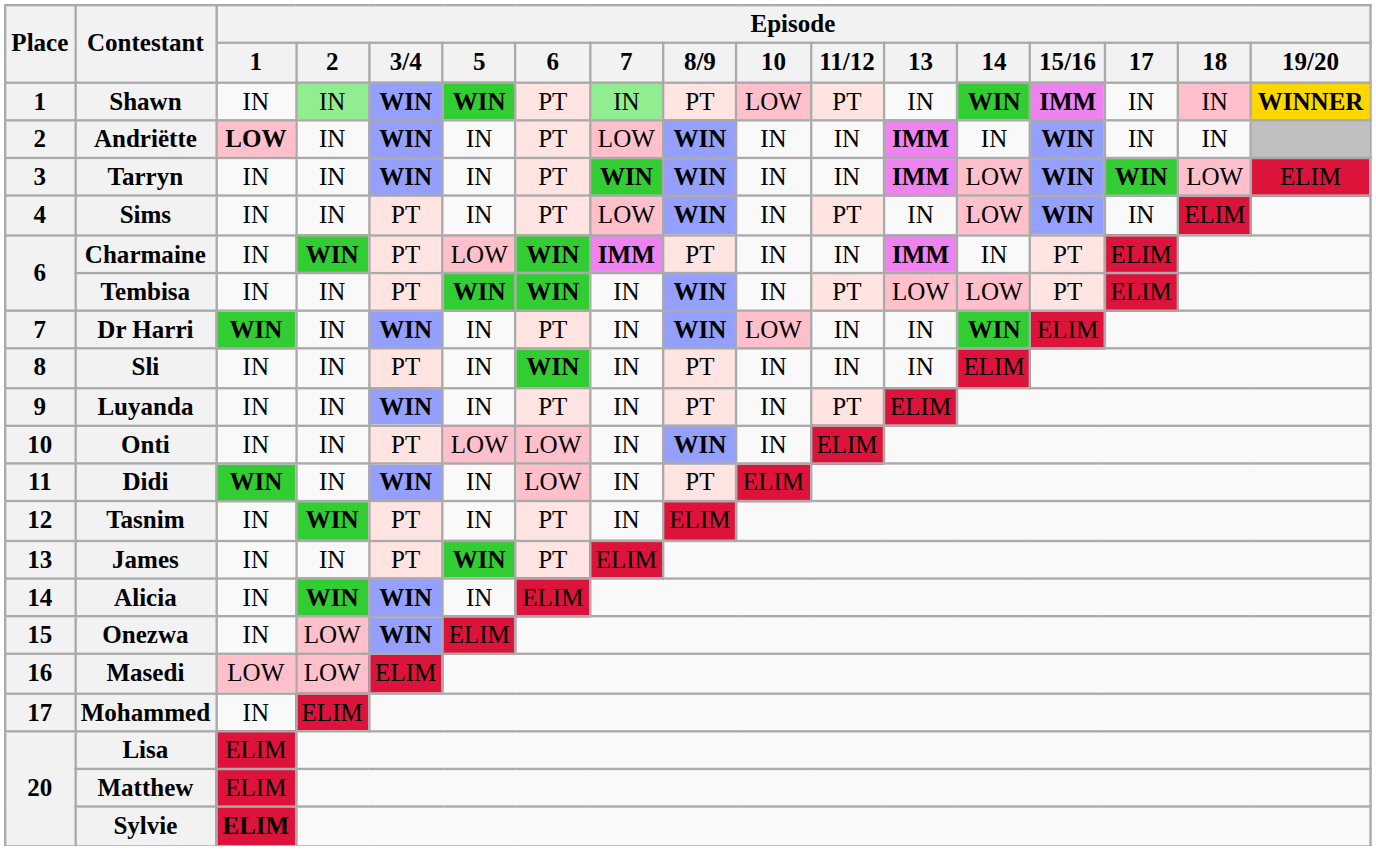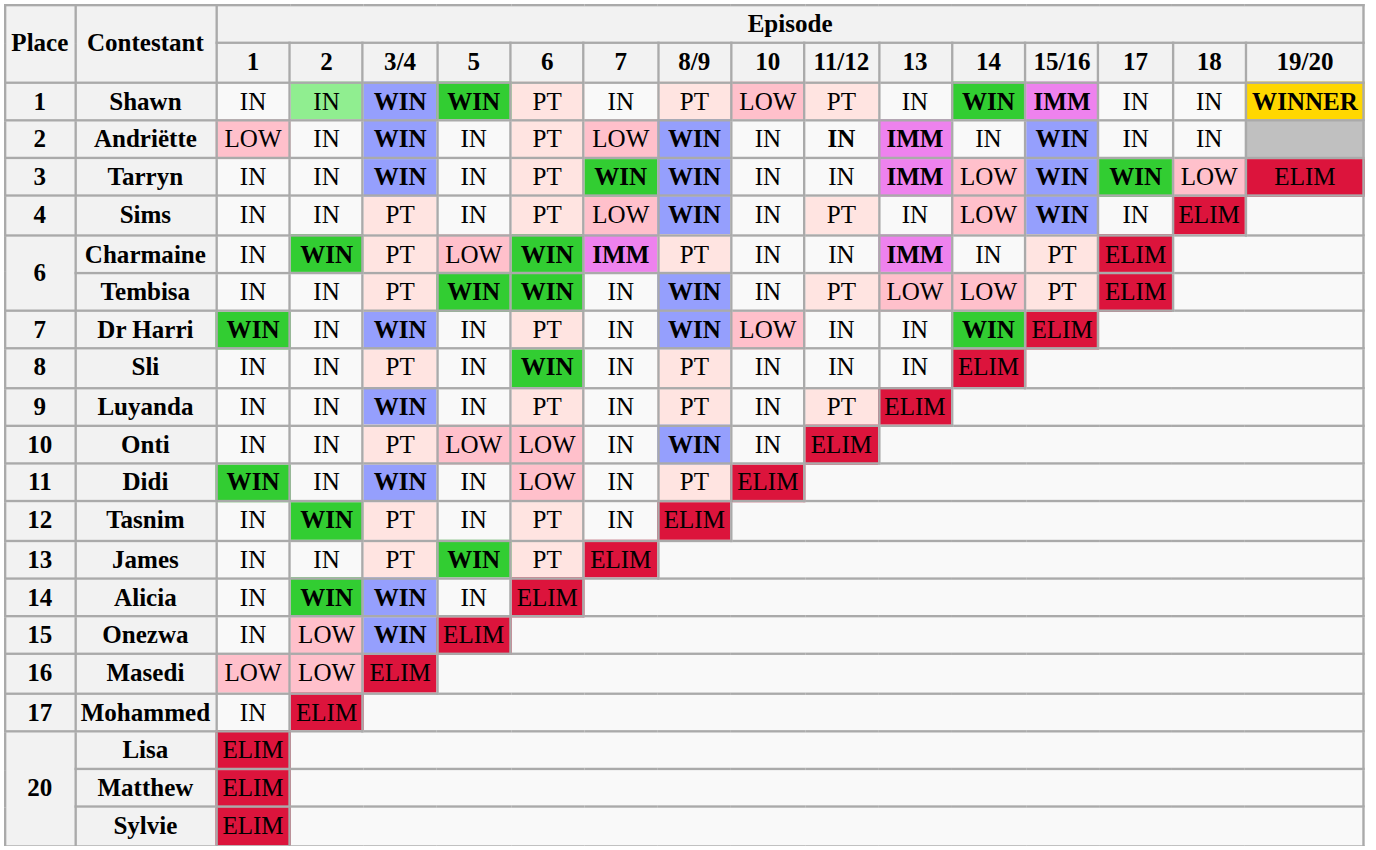(626, 100) lightgreen background -> (621, 100) no background
(1215, 100) pink background -> (1209, 100) no background
(256, 138) bold -> (253, 138) normal
(847, 138) normal -> (841, 138) bold
(256, 826) bold -> (253, 826) normal
